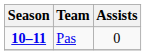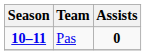(117, 38) normal -> (117, 38) bold
